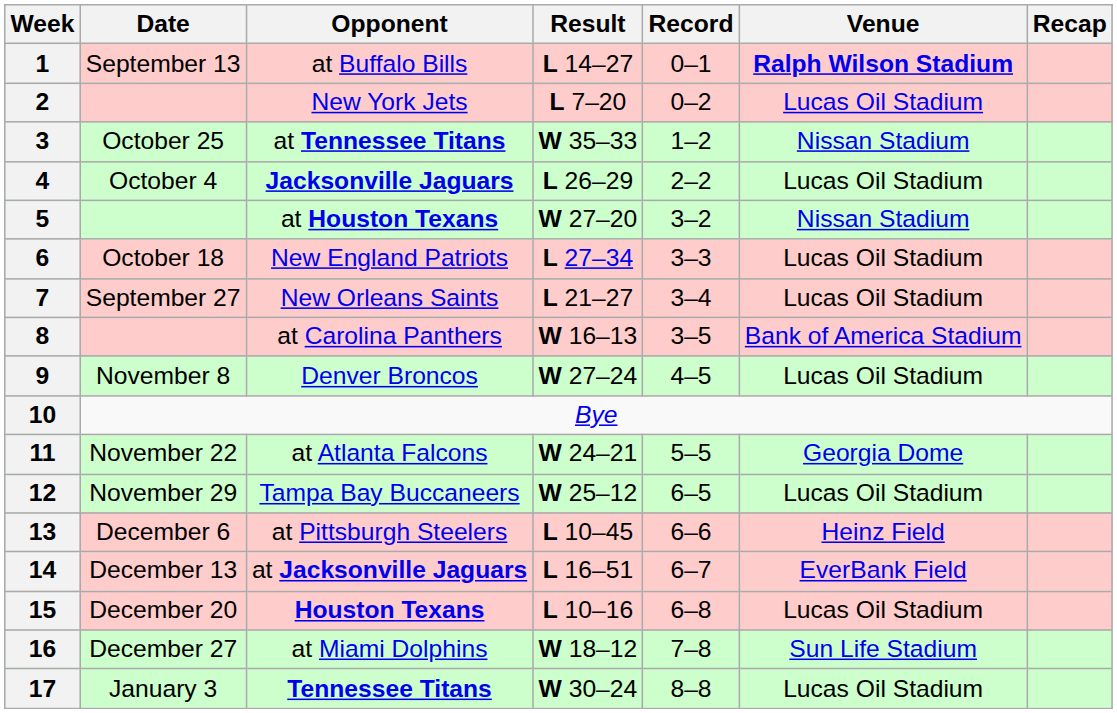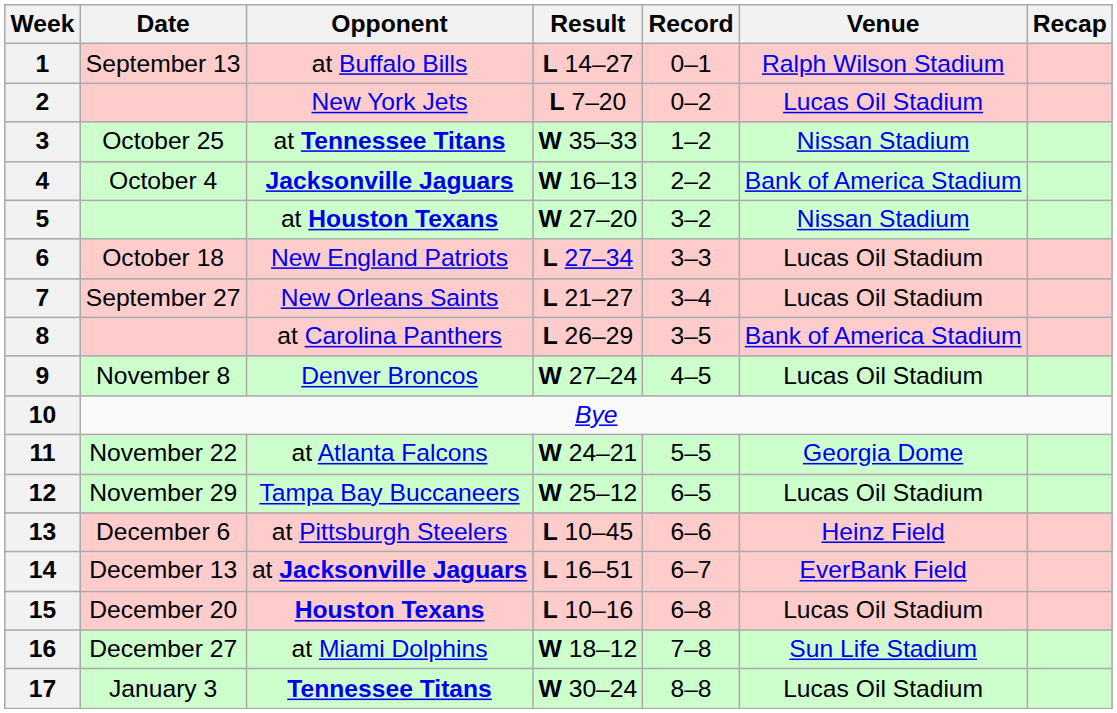(883, 63) bold -> (883, 63) normal
(588, 180) L 26–29 -> (588, 180) W 16–13
(883, 180) Lucas Oil Stadium -> (883, 180) Bank of America Stadium
(588, 336) W 16–13 -> (588, 336) L 26–29
